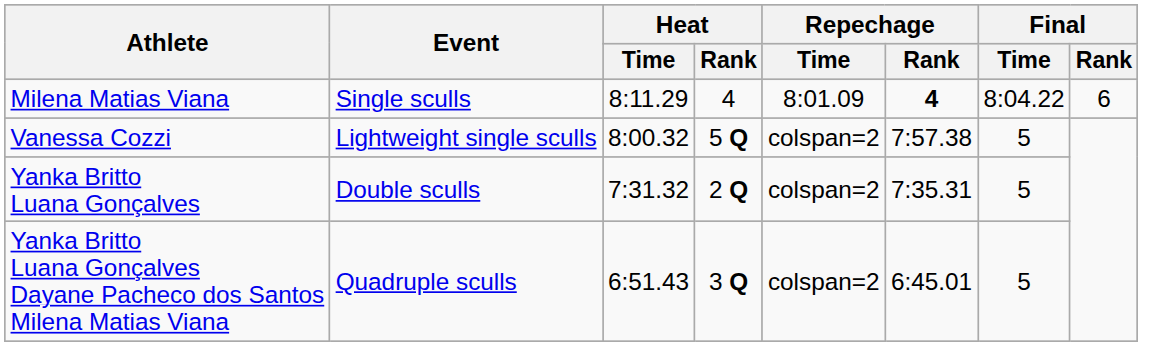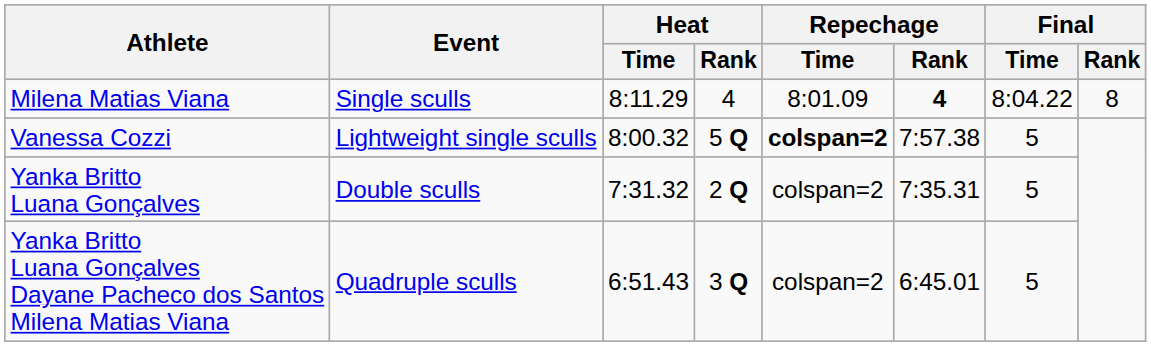(1104, 99) 6 -> (1112, 99) 8
(824, 138) normal -> (828, 138) bold
